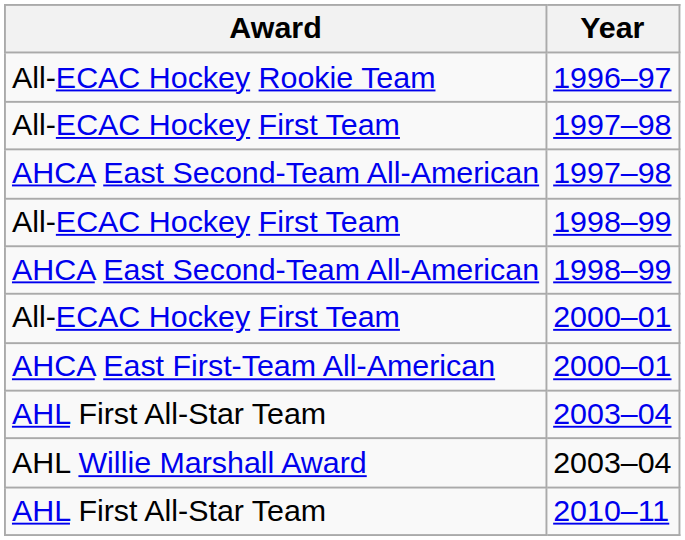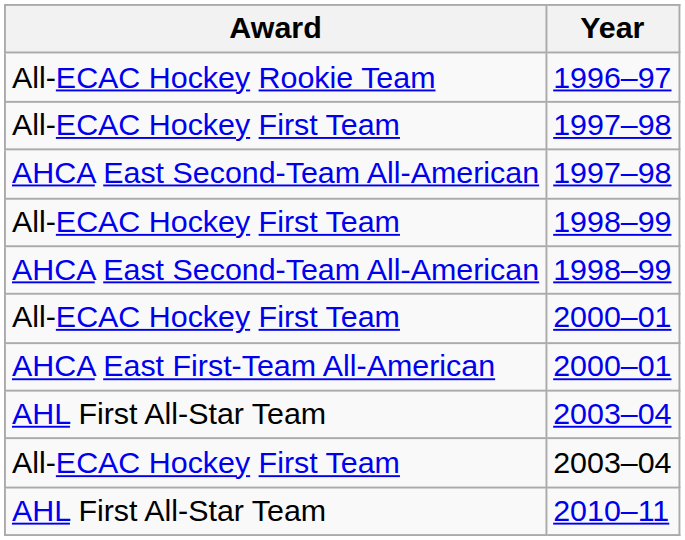(189, 462) AHL Willie Marshall Award -> (206, 462) All-ECAC Hockey First Team
